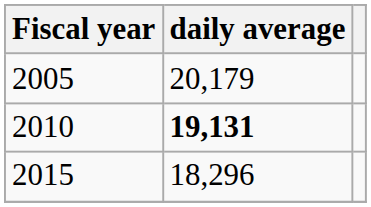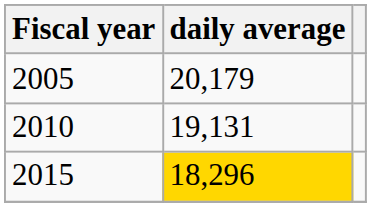(212, 126) bold -> (212, 126) normal
(212, 175) no background -> (212, 175) gold background
